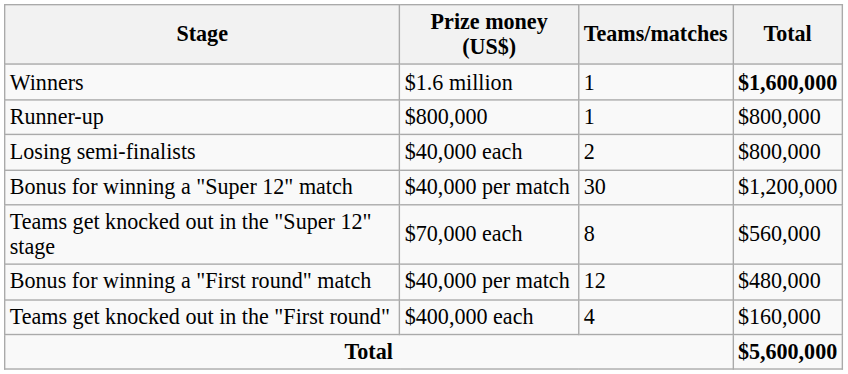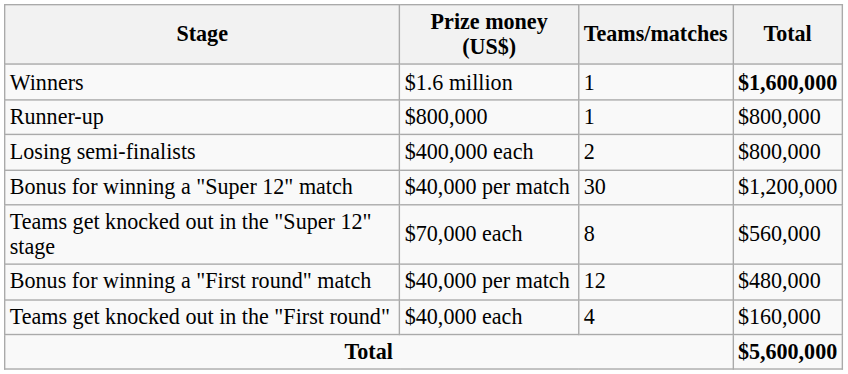(464, 151) $40,000 each -> (469, 151) $400,000 each
(469, 316) $400,000 each -> (464, 316) $40,000 each
